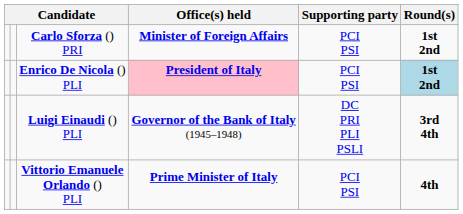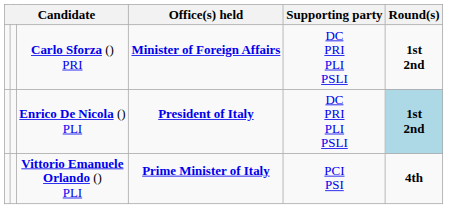(350, 42) PCI PSI -> (334, 57) DC PRI PLI PSLI
(214, 70) pink background -> (206, 114) no background
(350, 77) PCI PSI -> (334, 121) DC PRI PLI PSLI
- row: (72, 127)
